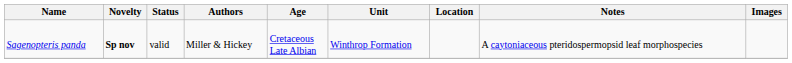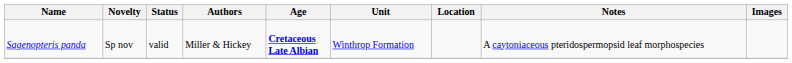(120, 44) bold -> (119, 44) normal
(293, 44) normal -> (293, 44) bold
